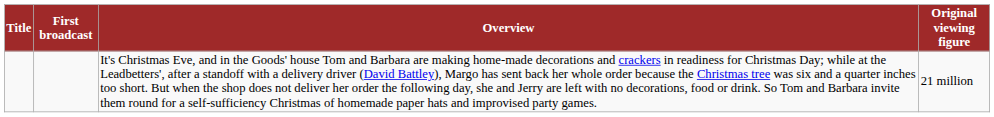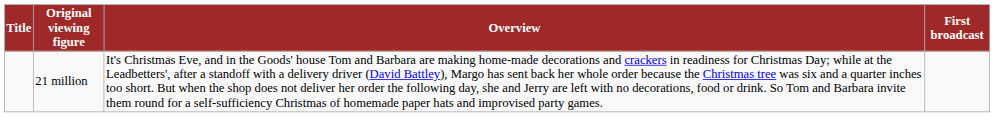columns swapped: (66, 27) <-> (954, 27)
